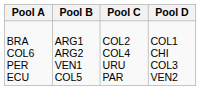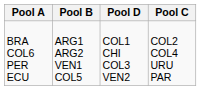columns swapped: (124, 12) <-> (172, 12)
